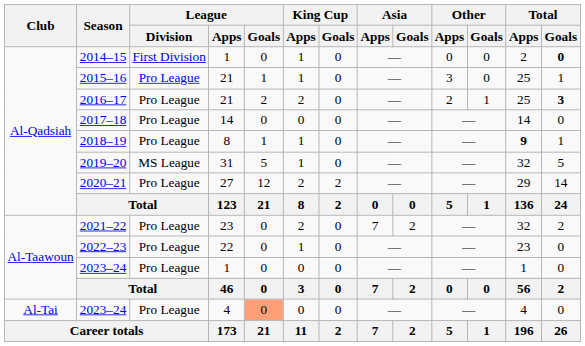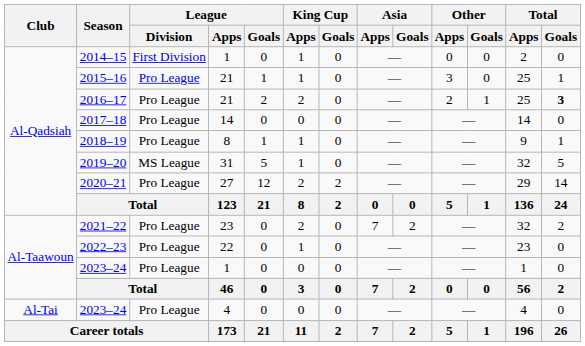(561, 57) bold -> (561, 57) normal
(524, 141) bold -> (524, 141) normal
(264, 309) lightsalmon background -> (264, 309) no background
